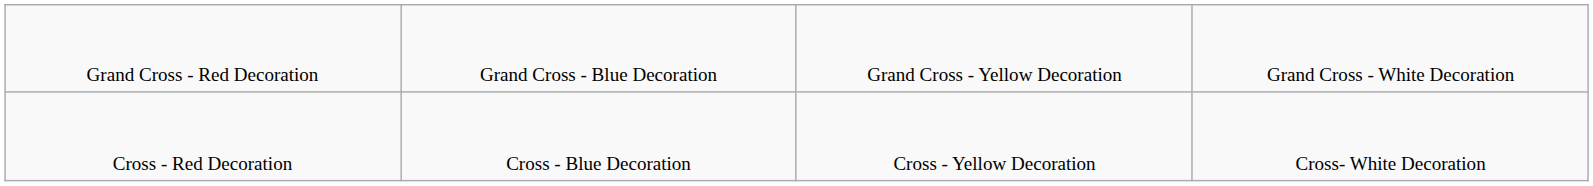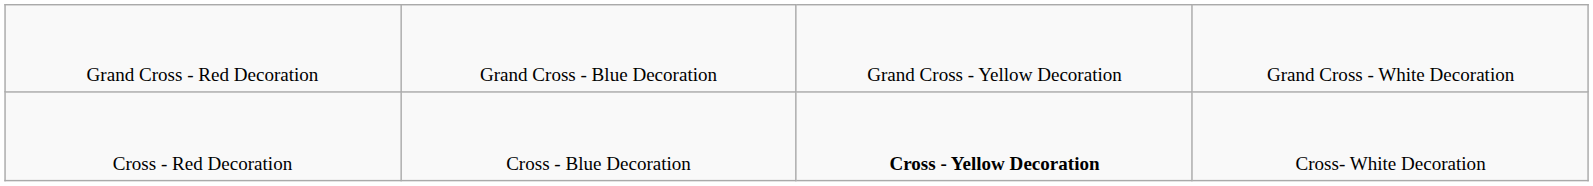(995, 163) normal -> (995, 161) bold
